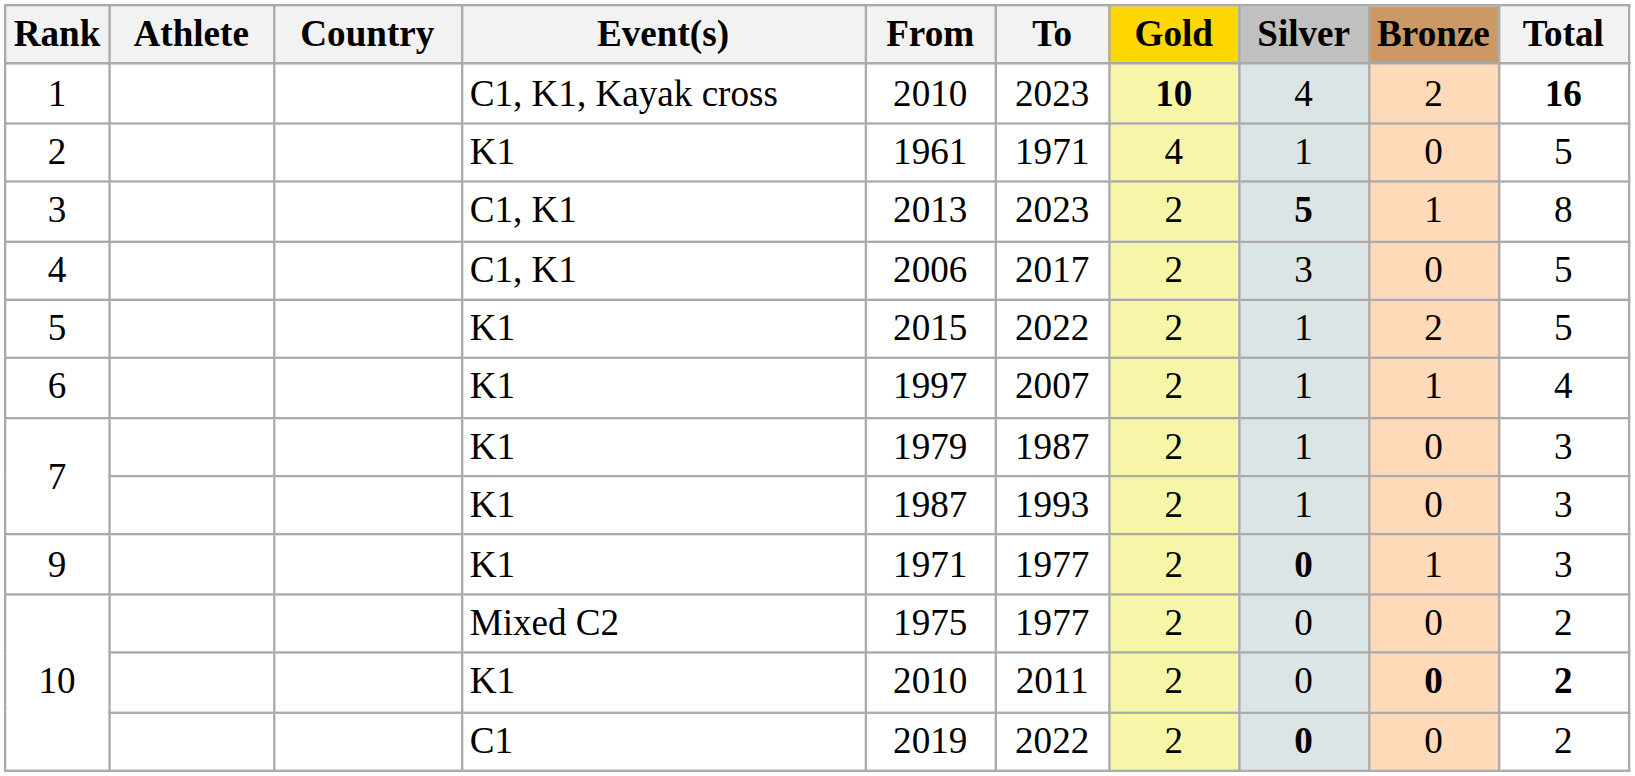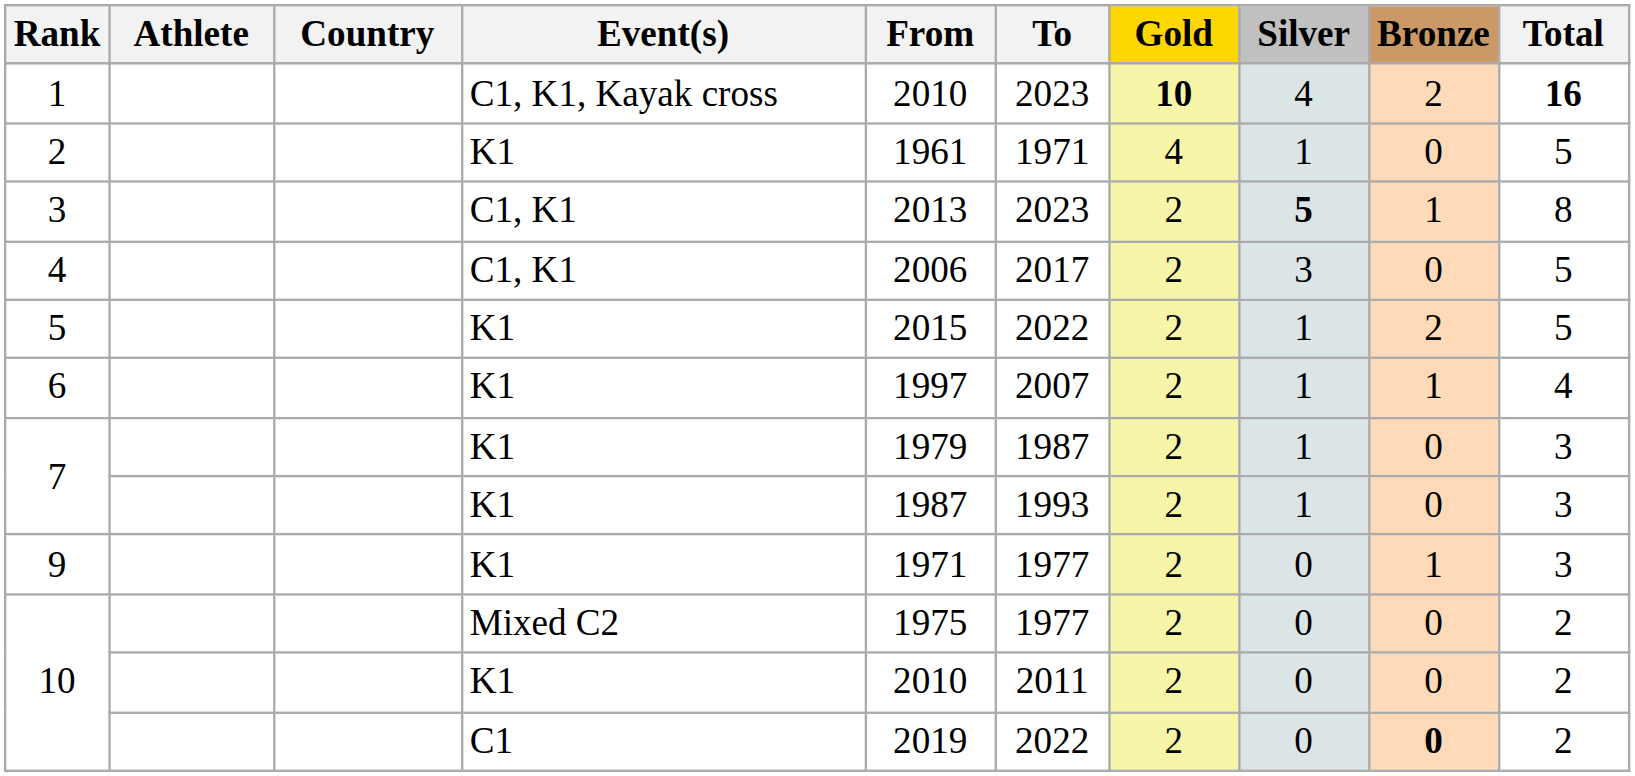(1304, 563) bold -> (1304, 563) normal
(1433, 681) bold -> (1433, 681) normal
(1563, 681) bold -> (1563, 681) normal
(1304, 740) bold -> (1304, 740) normal
(1433, 740) normal -> (1433, 740) bold
